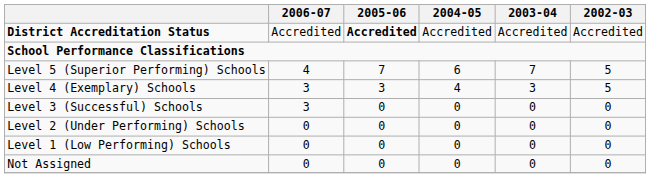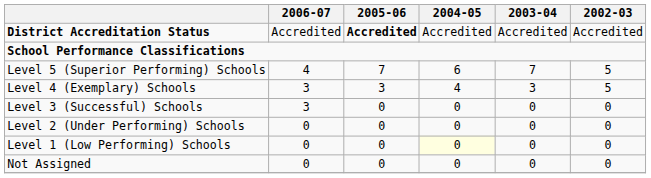(457, 145) no background -> (457, 145) lightyellow background
